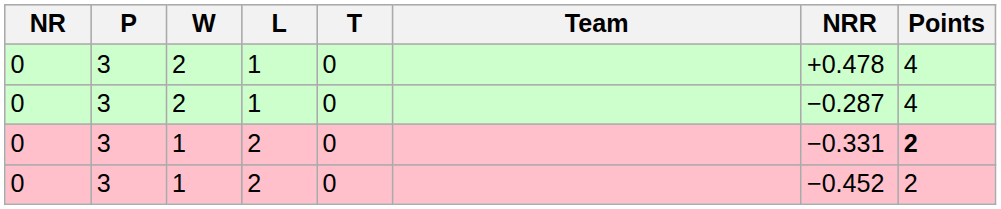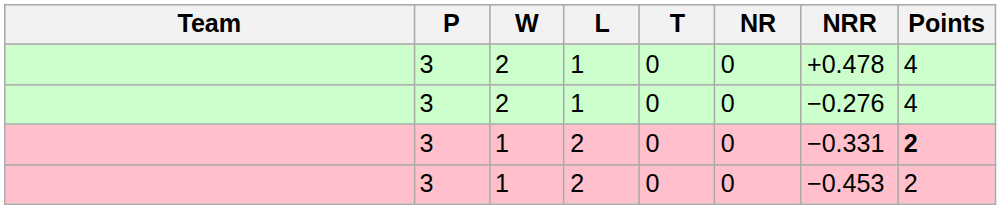columns swapped: (597, 24) <-> (48, 24)
(846, 104) −0.287 -> (846, 104) −0.276
(846, 183) −0.452 -> (846, 183) −0.453
